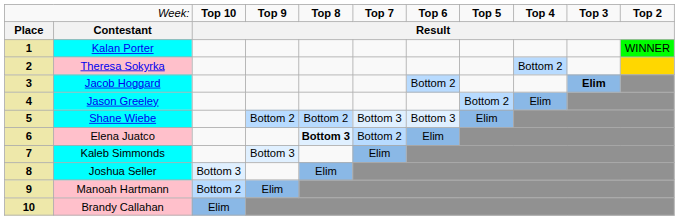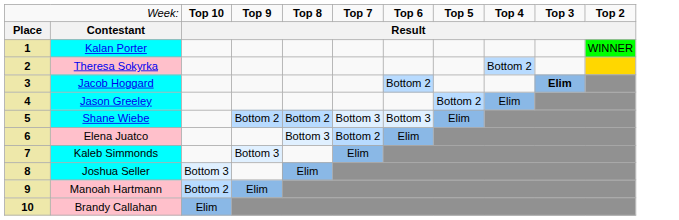(326, 136) bold -> (307, 136) normal
